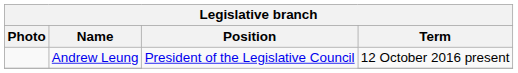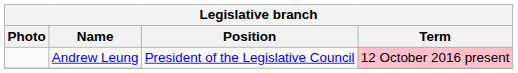(435, 57) no background -> (435, 57) pink background
